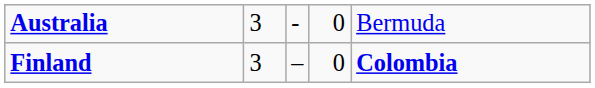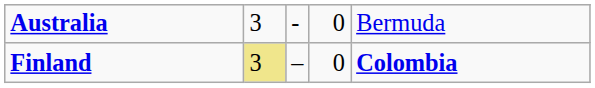(256, 62) no background -> (256, 62) khaki background
